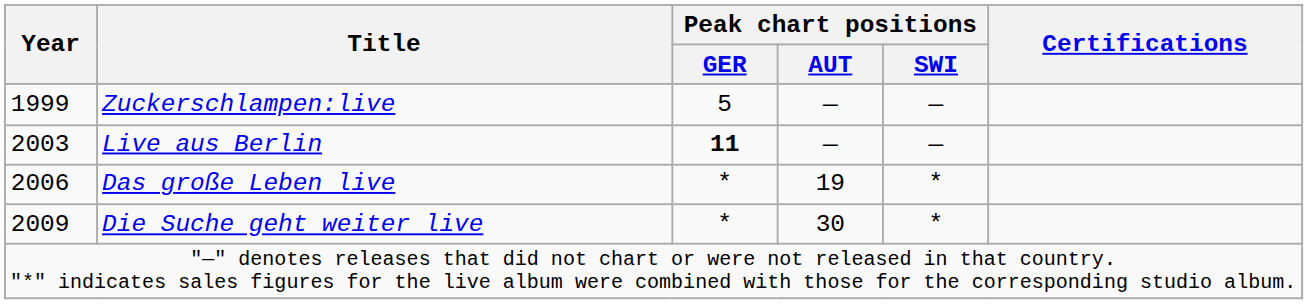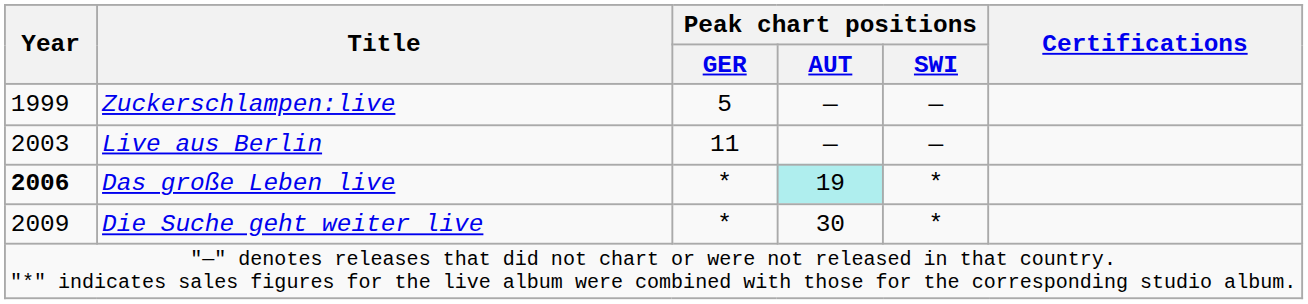(725, 144) bold -> (725, 144) normal
(40, 184) normal -> (40, 184) bold
(830, 184) no background -> (830, 184) paleturquoise background
